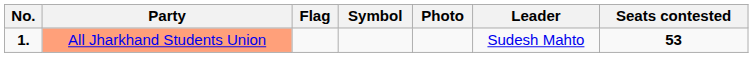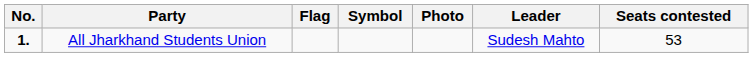(167, 40) lightsalmon background -> (167, 40) no background
(674, 40) bold -> (674, 40) normal
